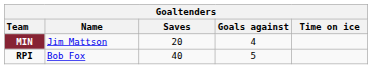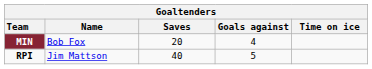(77, 41) Jim Mattson -> (66, 41) Bob Fox
(66, 56) Bob Fox -> (77, 56) Jim Mattson
